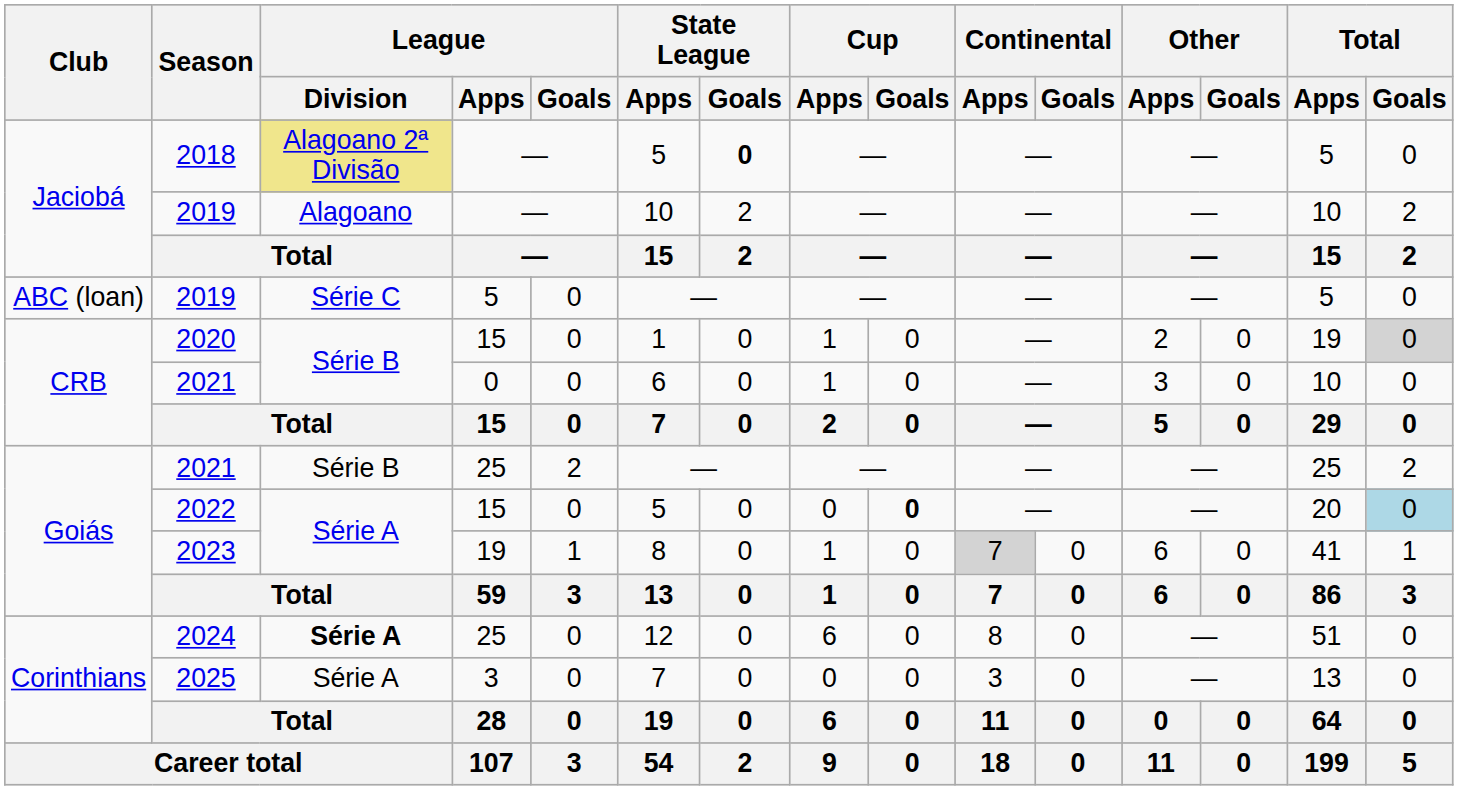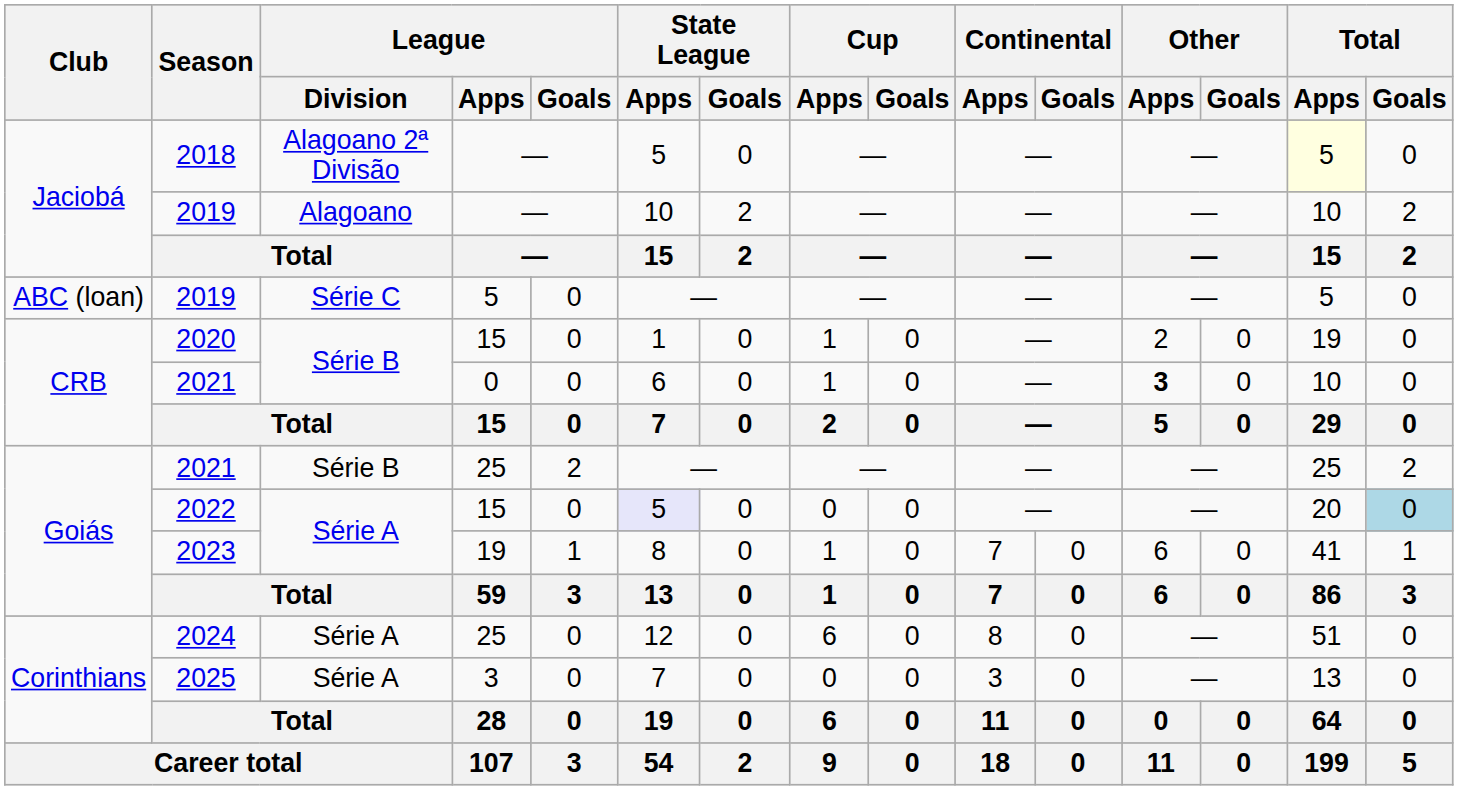(356, 155) khaki background -> (356, 155) no background
(745, 155) bold -> (745, 155) normal
(1327, 155) no background -> (1327, 155) lightyellow background
(1409, 340) lightgrey background -> (1409, 340) no background
(1161, 382) normal -> (1161, 382) bold
(659, 509) no background -> (659, 509) lavender background
(912, 509) bold -> (912, 509) normal
(995, 551) lightgrey background -> (995, 551) no background
(356, 636) bold -> (356, 636) normal
